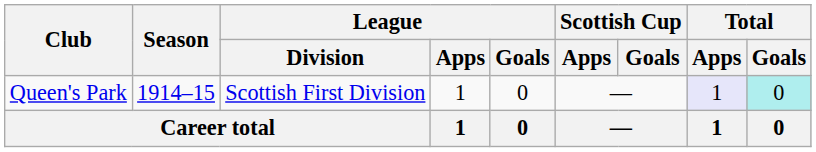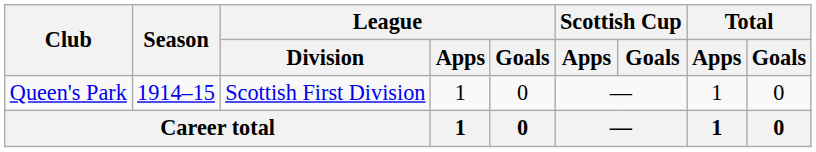(717, 92) lavender background -> (717, 92) no background
(779, 92) paleturquoise background -> (779, 92) no background
